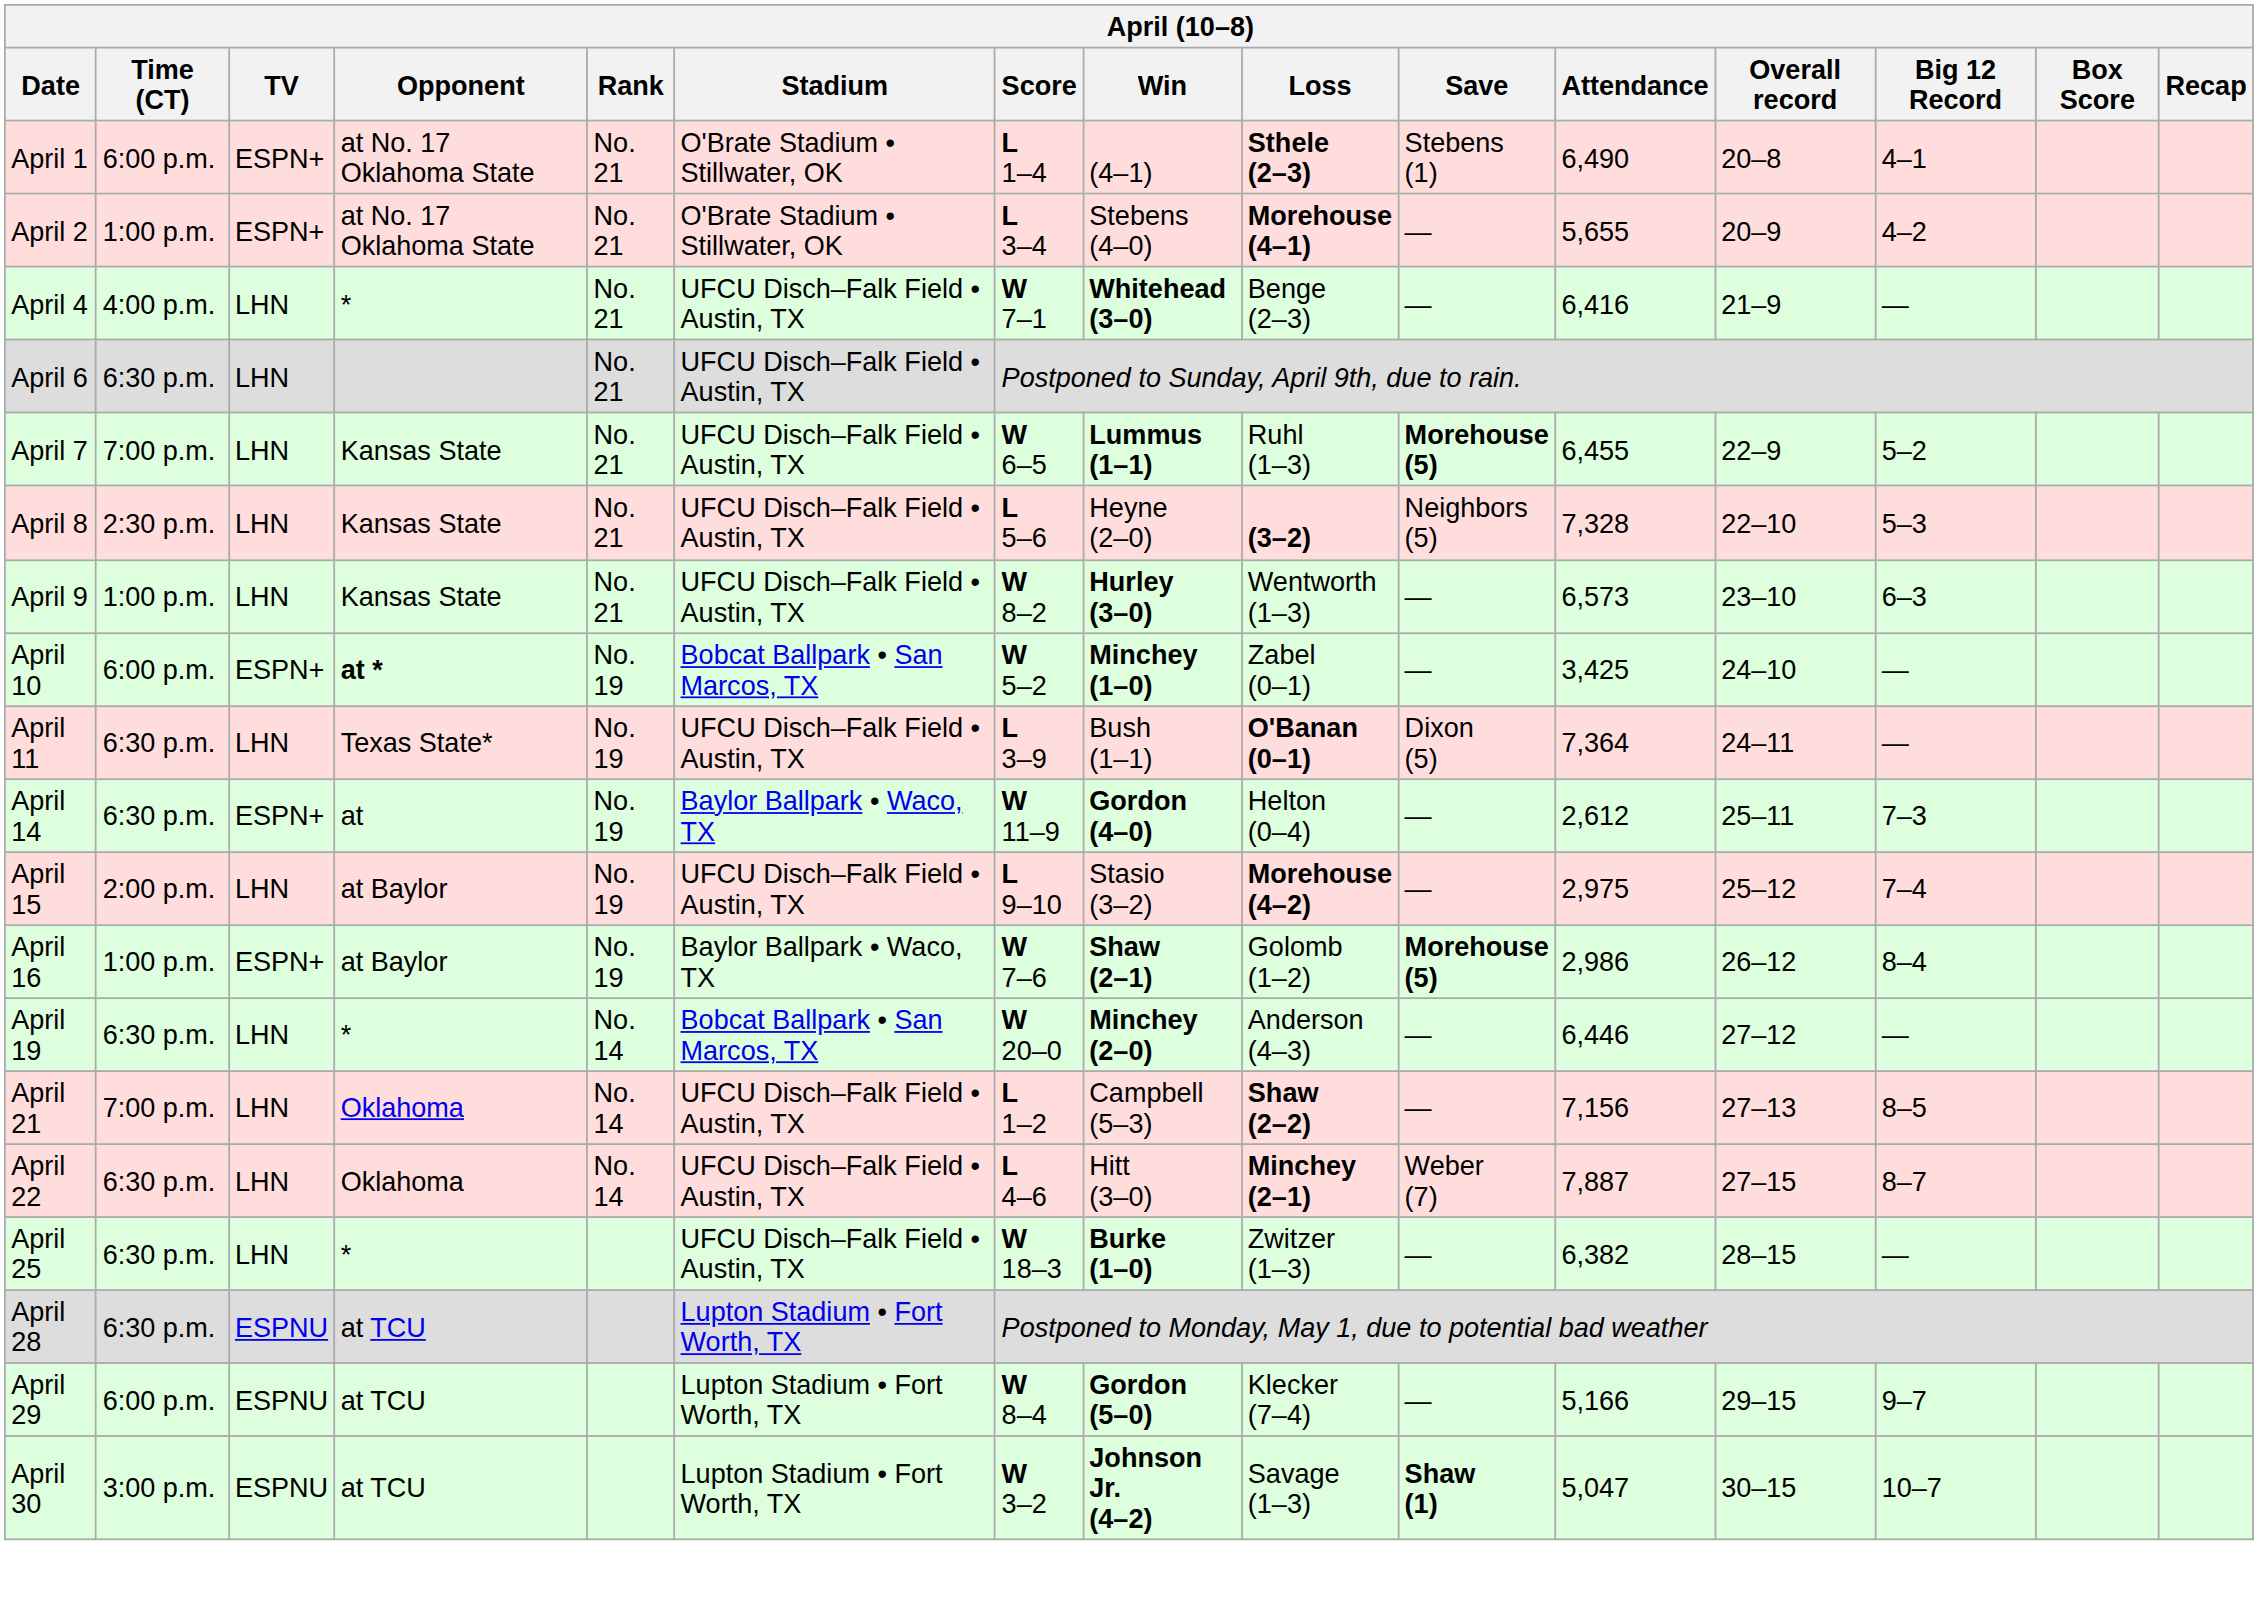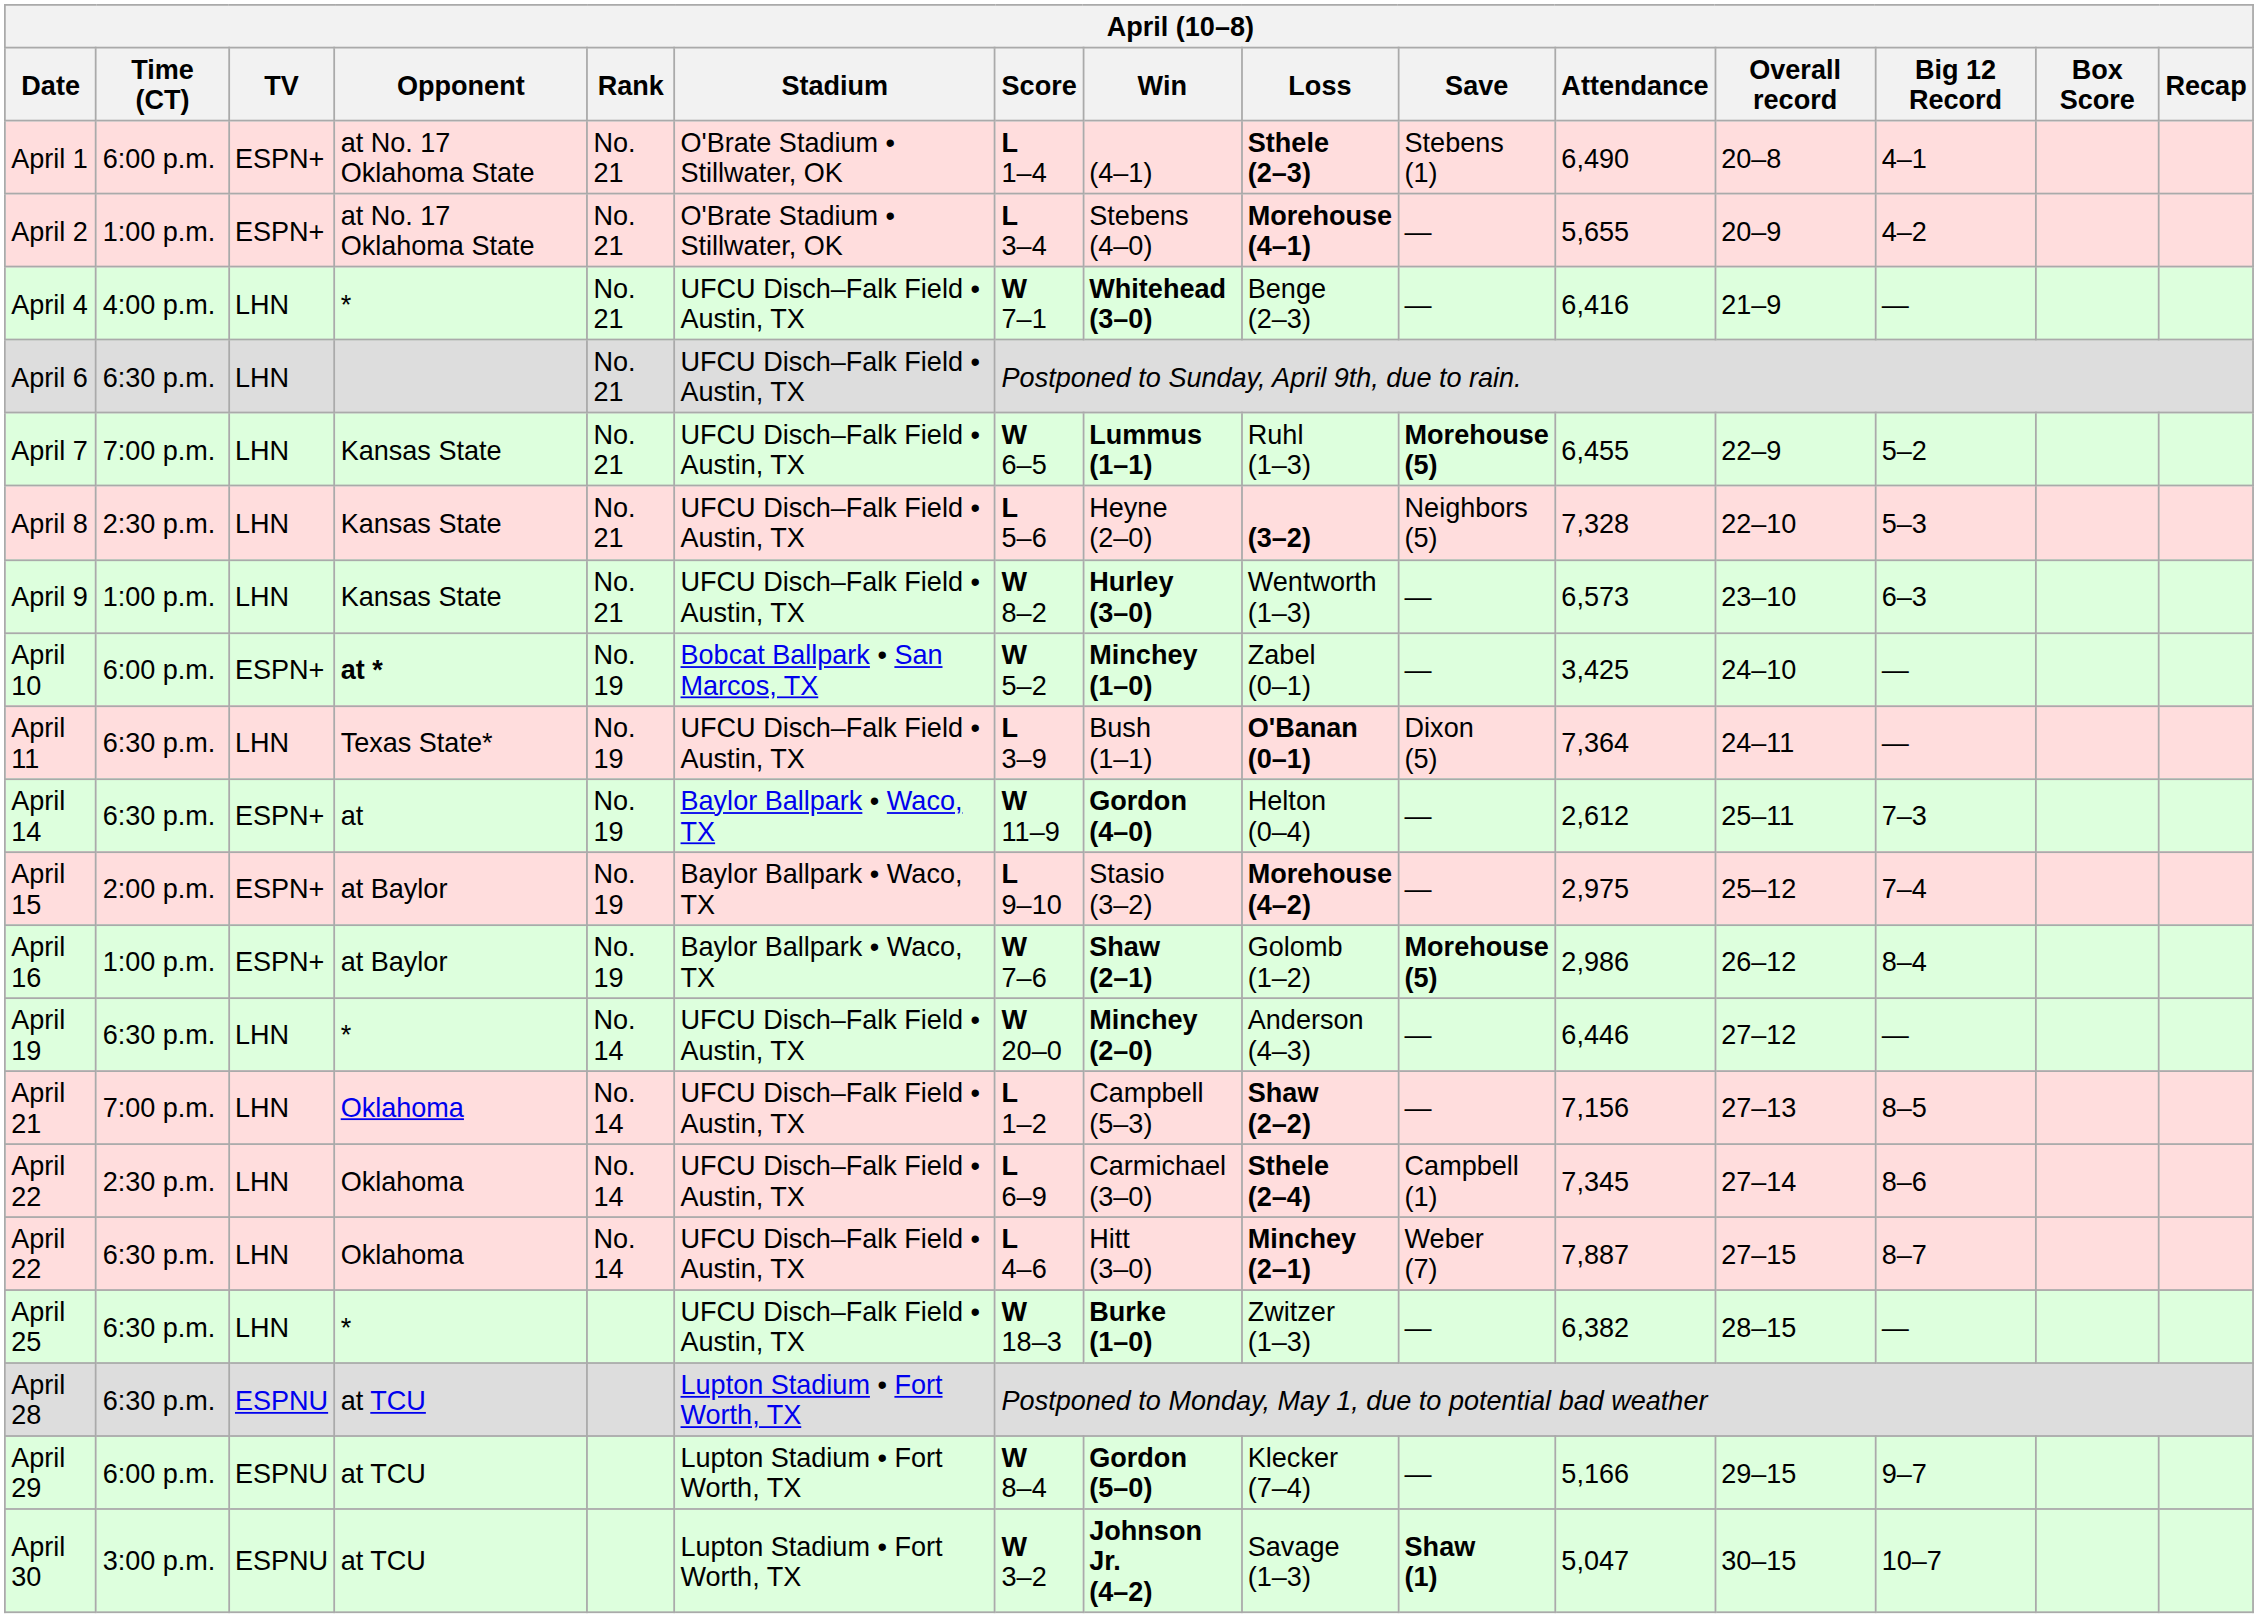(262, 888) LHN -> (280, 888) ESPN+
(830, 888) UFCU Disch–Falk Field • Austin, TX -> (821, 888) Baylor Ballpark • Waco, TX
(812, 1034) Bobcat Ballpark • San Marcos, TX -> (830, 1034) UFCU Disch–Falk Field • Austin, TX
+ row: (38, 1181)
